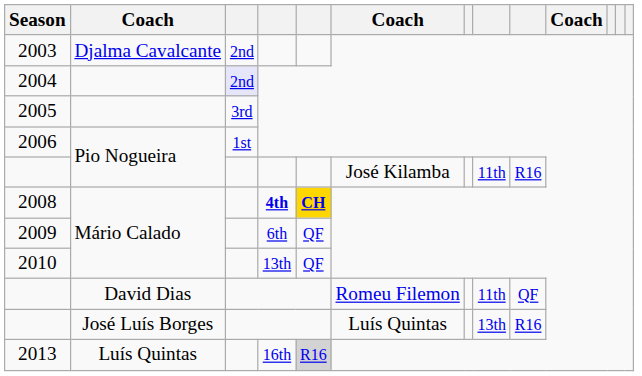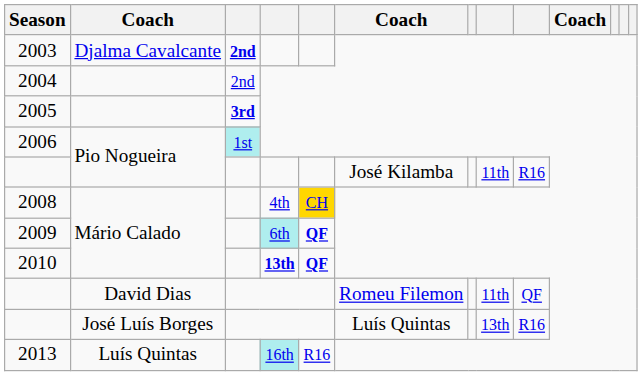(242, 51) normal -> (243, 50) bold
(242, 81) lavender background -> (243, 81) no background
(242, 112) normal -> (243, 111) bold
(242, 142) no background -> (243, 142) paleturquoise background
(277, 202) bold -> (280, 203) normal
(313, 202) bold -> (317, 203) normal
(277, 234) no background -> (280, 234) paleturquoise background
(313, 234) normal -> (317, 232) bold
(277, 264) normal -> (280, 263) bold
(313, 264) normal -> (317, 263) bold
(277, 355) no background -> (280, 355) paleturquoise background
(313, 355) lightgrey background -> (317, 355) no background
